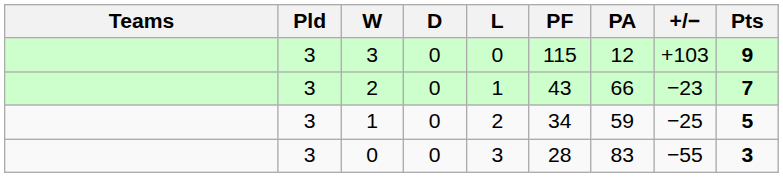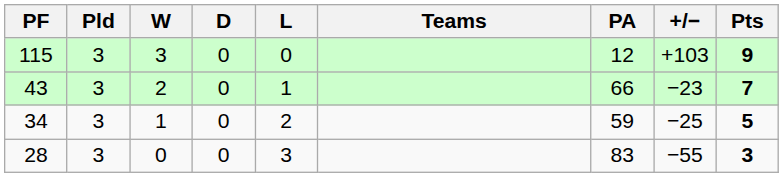columns swapped: (142, 21) <-> (560, 21)
